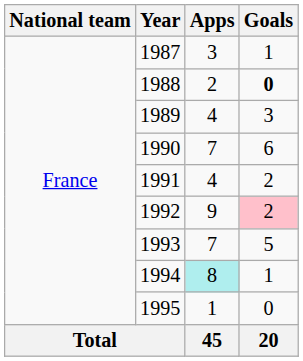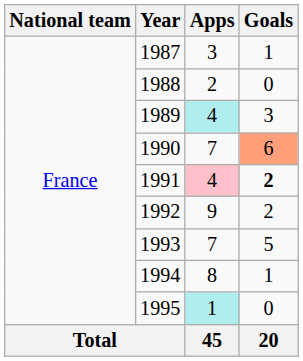(268, 84) bold -> (268, 84) normal
(212, 116) no background -> (212, 116) paleturquoise background
(268, 148) no background -> (268, 148) lightsalmon background
(212, 180) no background -> (212, 180) pink background
(268, 180) normal -> (268, 180) bold
(268, 212) pink background -> (268, 212) no background
(212, 276) paleturquoise background -> (212, 276) no background
(212, 308) no background -> (212, 308) paleturquoise background
